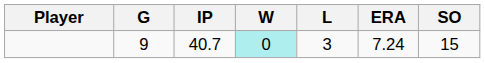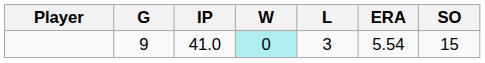(205, 44) 40.7 -> (205, 44) 41.0
(388, 44) 7.24 -> (388, 44) 5.54
